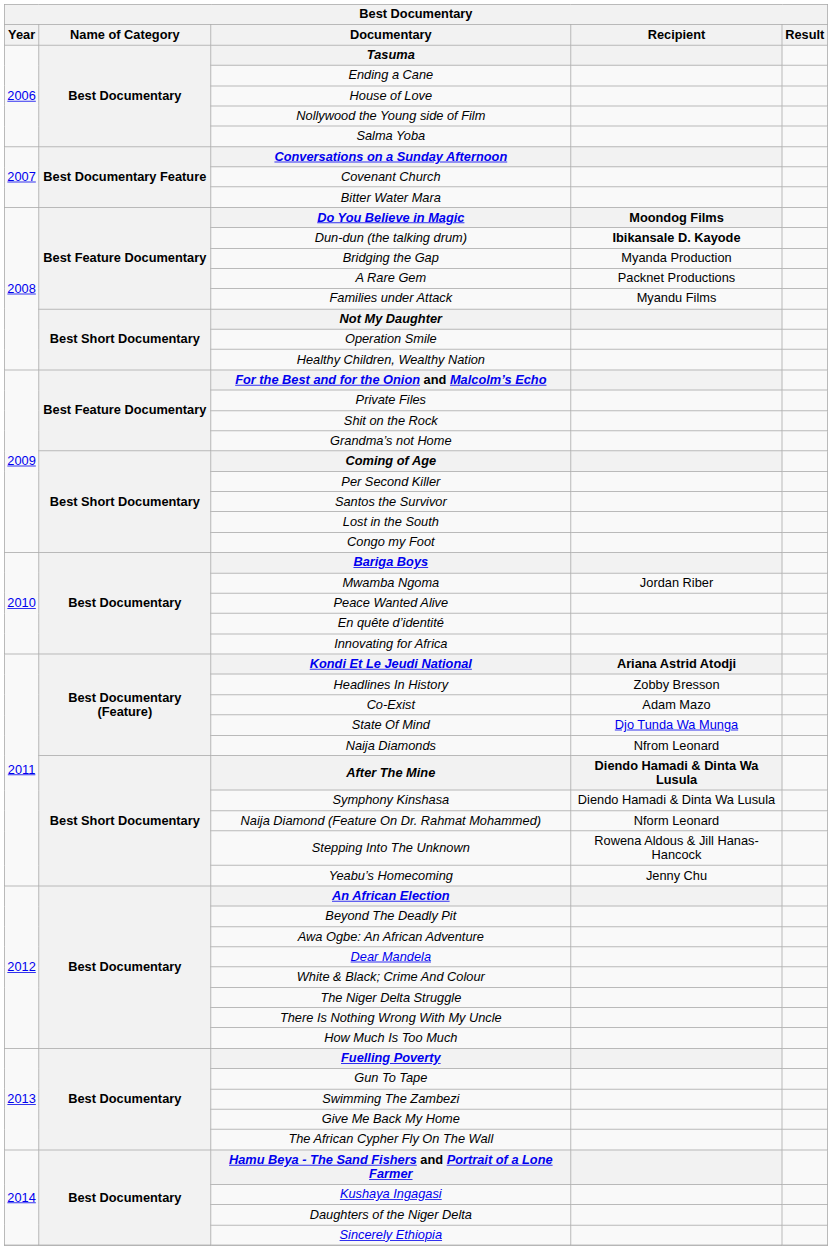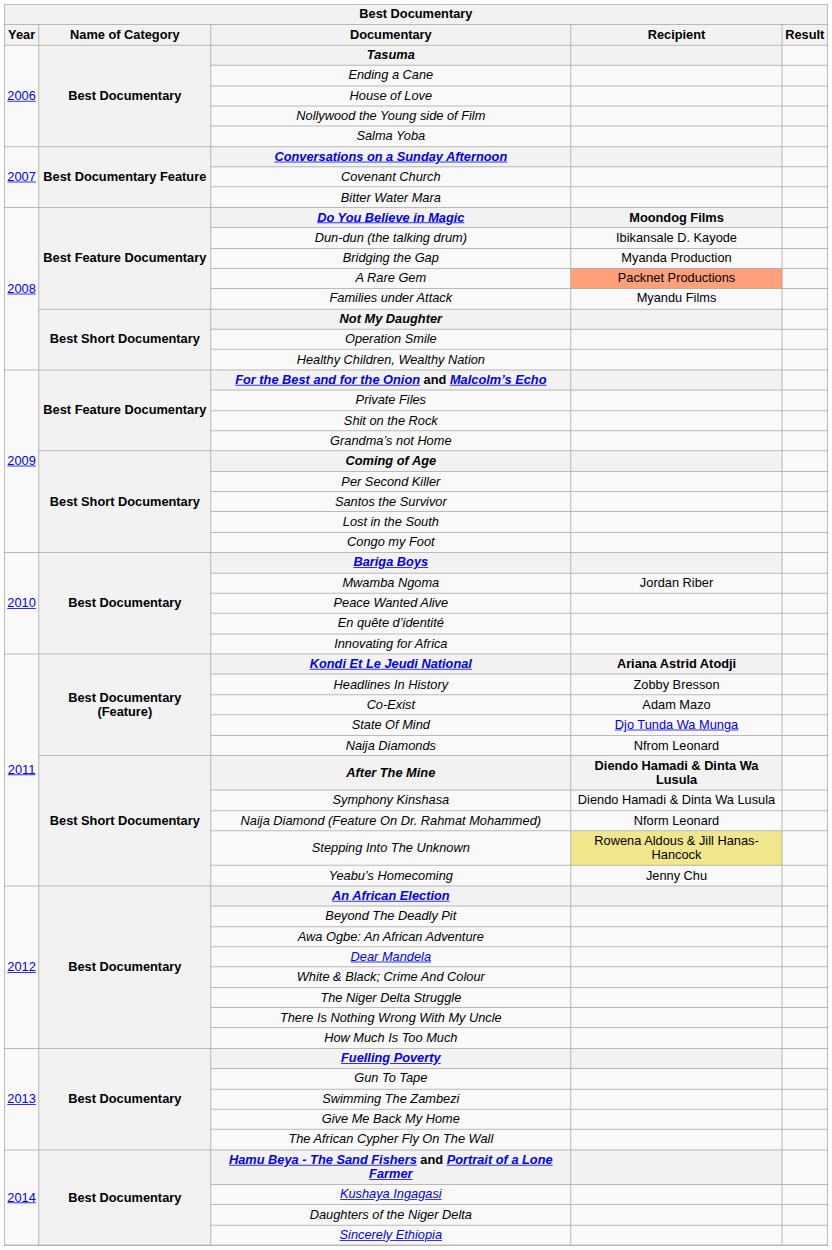(677, 237) bold -> (677, 237) normal
(676, 278) no background -> (676, 278) lightsalmon background
(676, 848) no background -> (676, 848) khaki background
